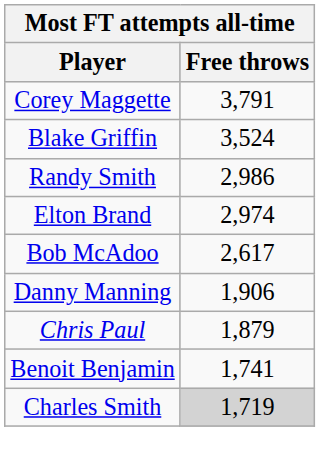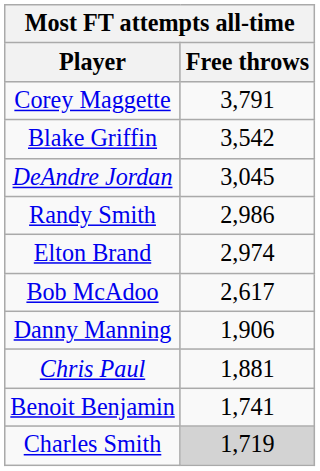(247, 138) 3,524 -> (247, 138) 3,542
+ row: (93, 176)
(247, 330) 1,879 -> (247, 368) 1,881
